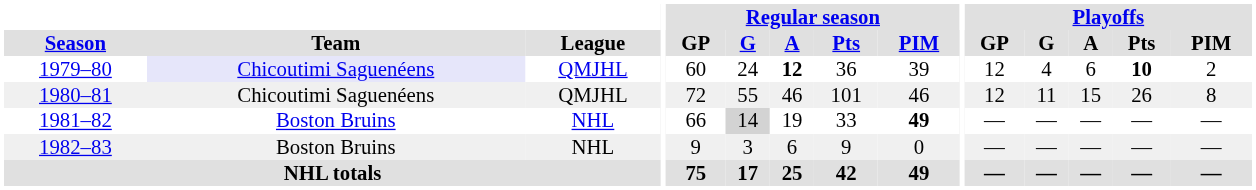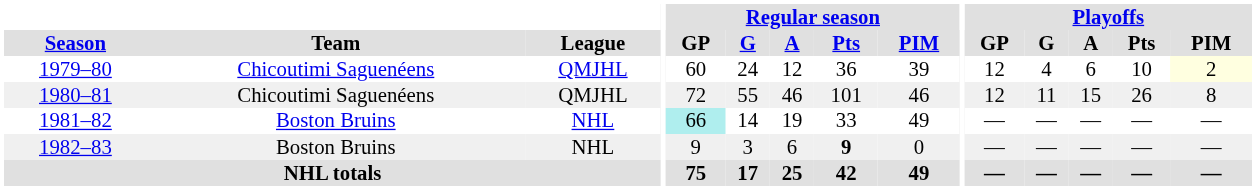(336, 68) lavender background -> (336, 68) no background
(792, 68) bold -> (792, 68) normal
(1142, 68) bold -> (1142, 68) normal
(1211, 68) no background -> (1211, 68) lightyellow background
(696, 120) no background -> (696, 120) paleturquoise background
(748, 120) lightgrey background -> (748, 120) no background
(919, 120) bold -> (919, 120) normal
(846, 146) normal -> (846, 146) bold
